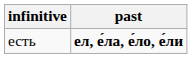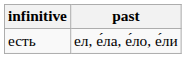(128, 41) bold -> (126, 41) normal
